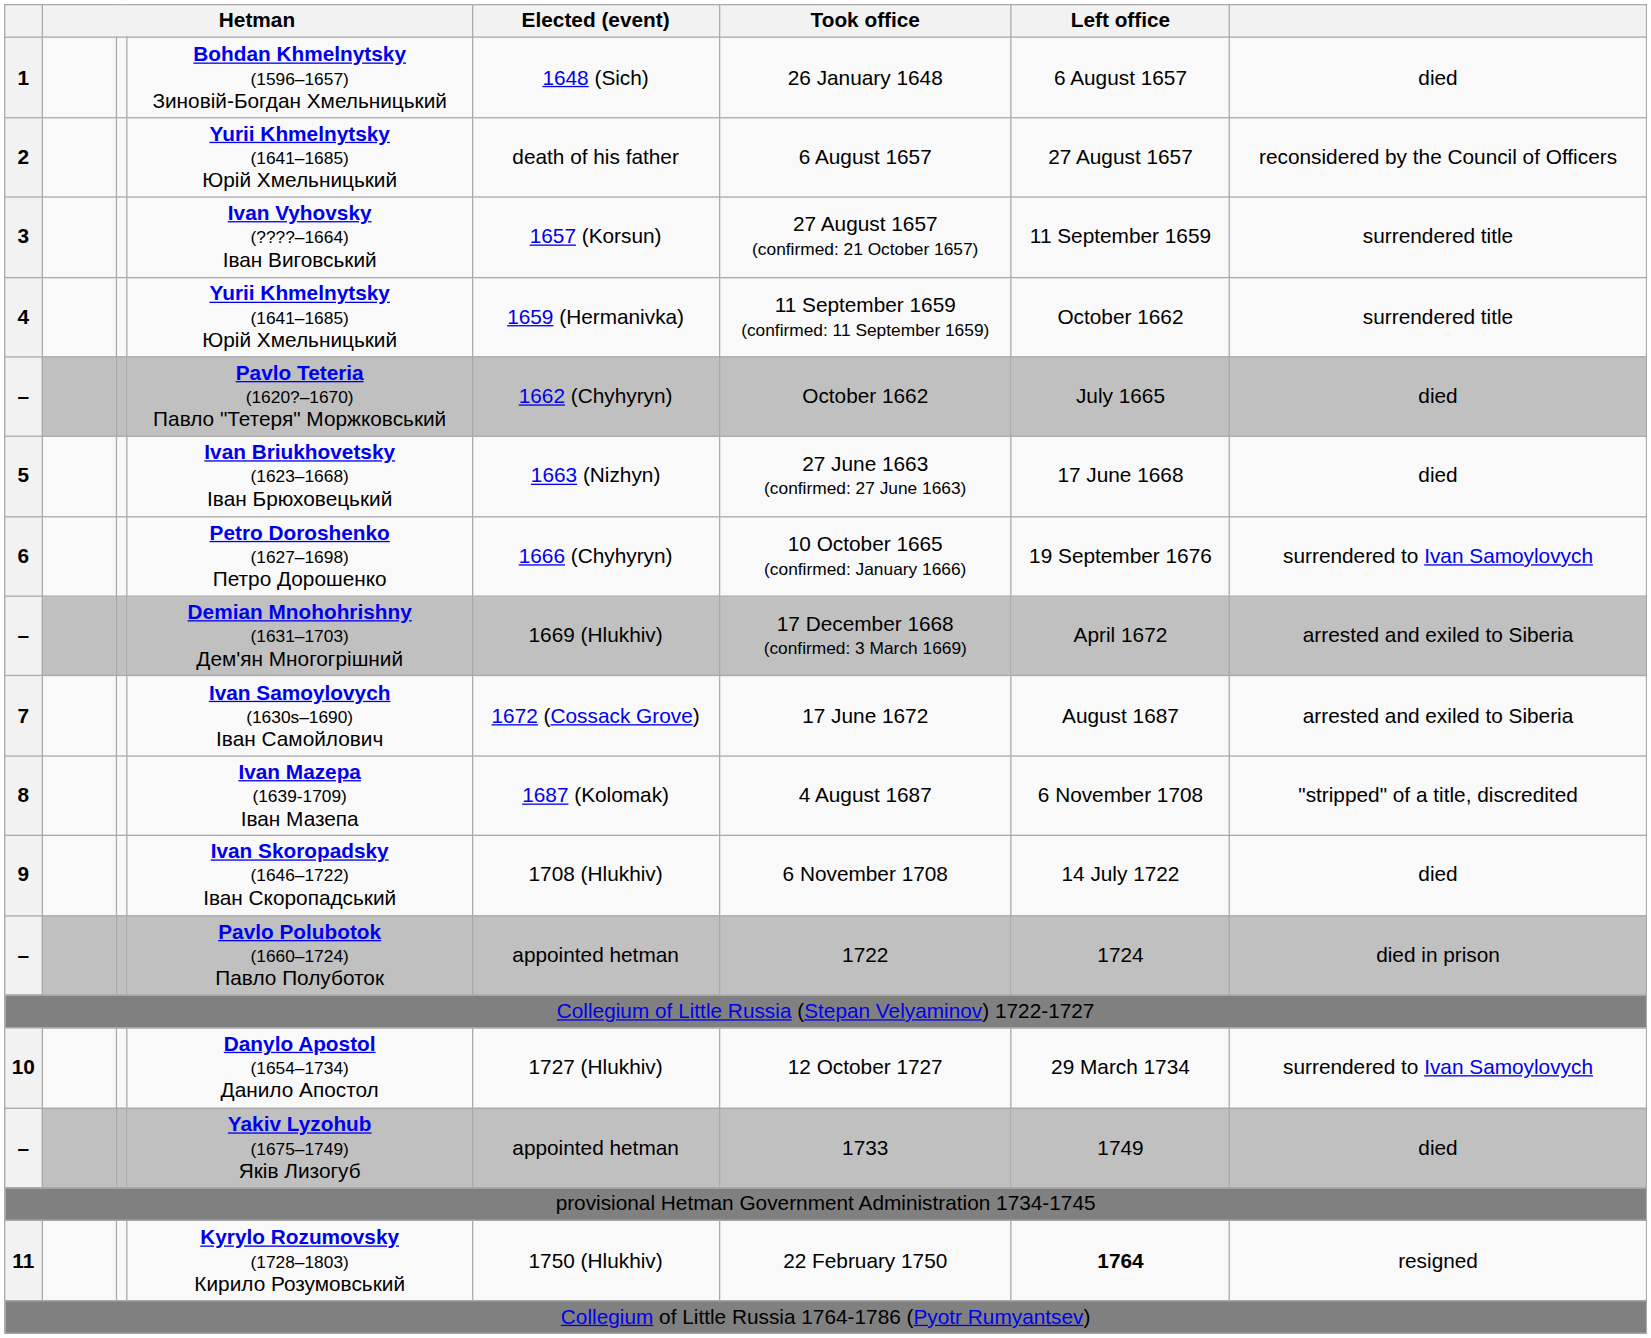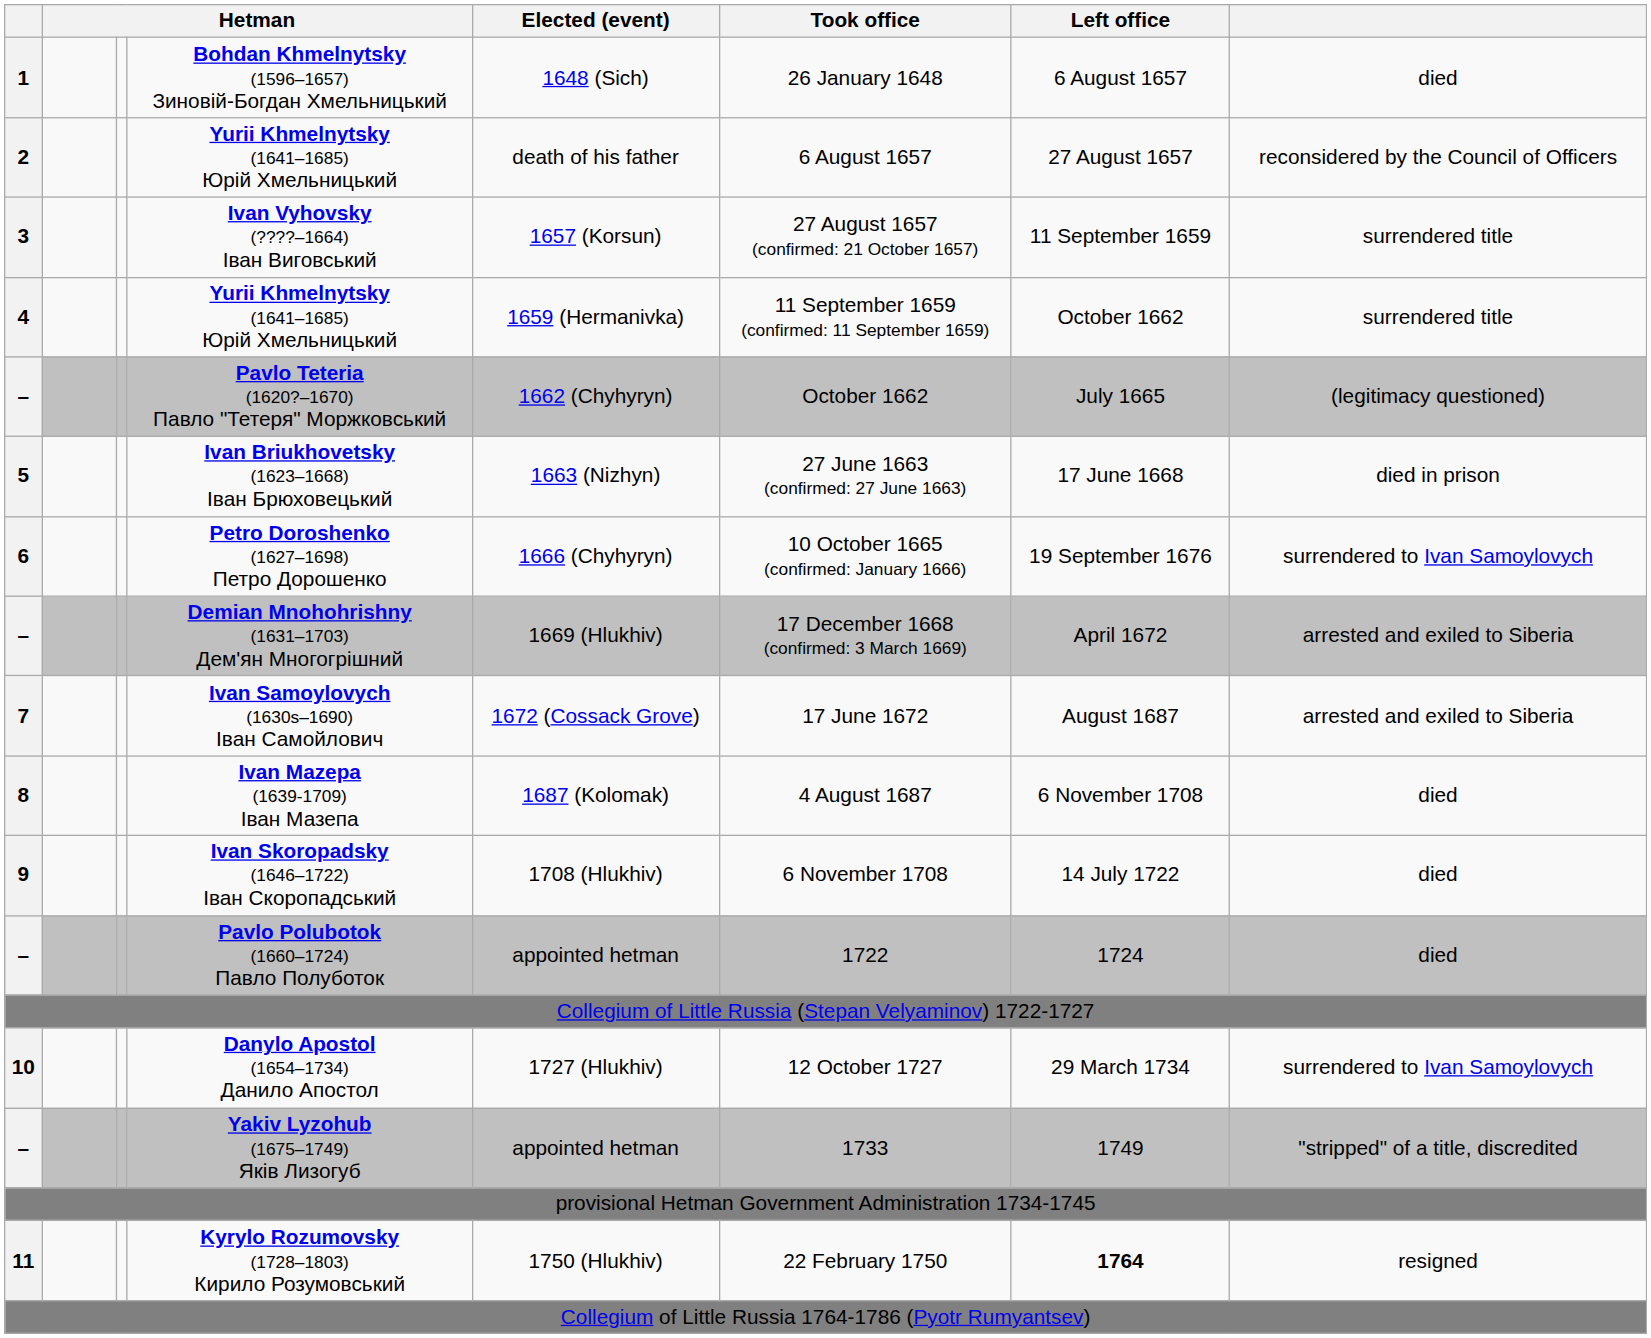(1438, 396) died -> (1438, 396) (legitimacy questioned)
(1438, 476) died -> (1438, 476) died in prison
(1438, 795) "stripped" of a title, discredited -> (1438, 795) died
(1438, 955) died in prison -> (1438, 955) died
(1438, 1147) died -> (1438, 1147) "stripped" of a title, discredited
